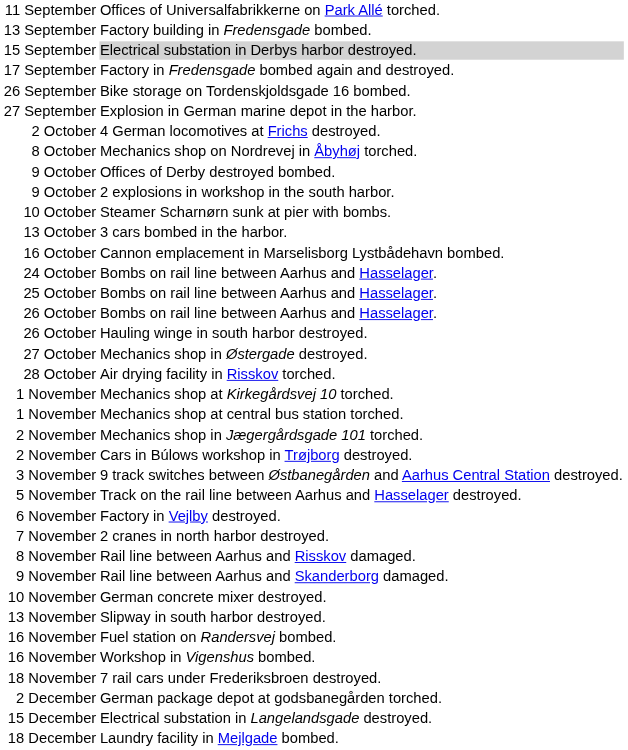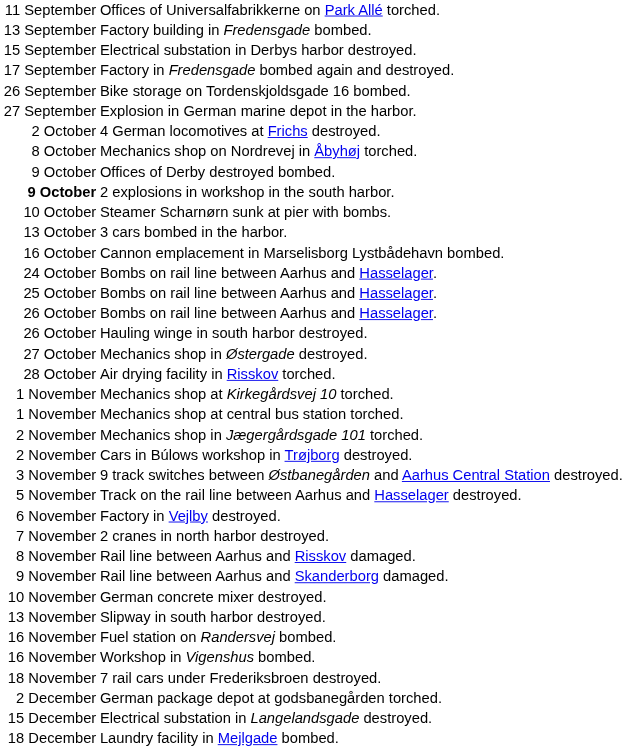(258, 50) lightgrey background -> (258, 50) no background
(64, 192) normal -> (62, 192) bold
